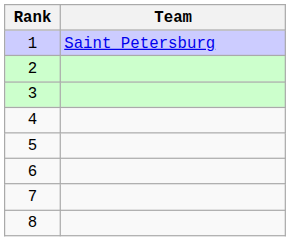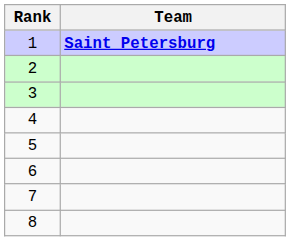(140, 43) normal -> (140, 43) bold
